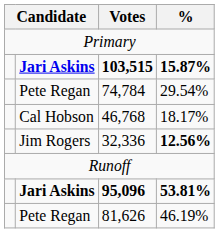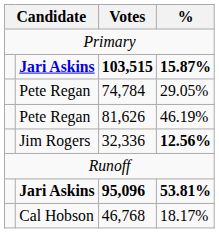(184, 91) 29.54% -> (184, 91) 29.05%
rows swapped: (123, 116) <-> (123, 215)
